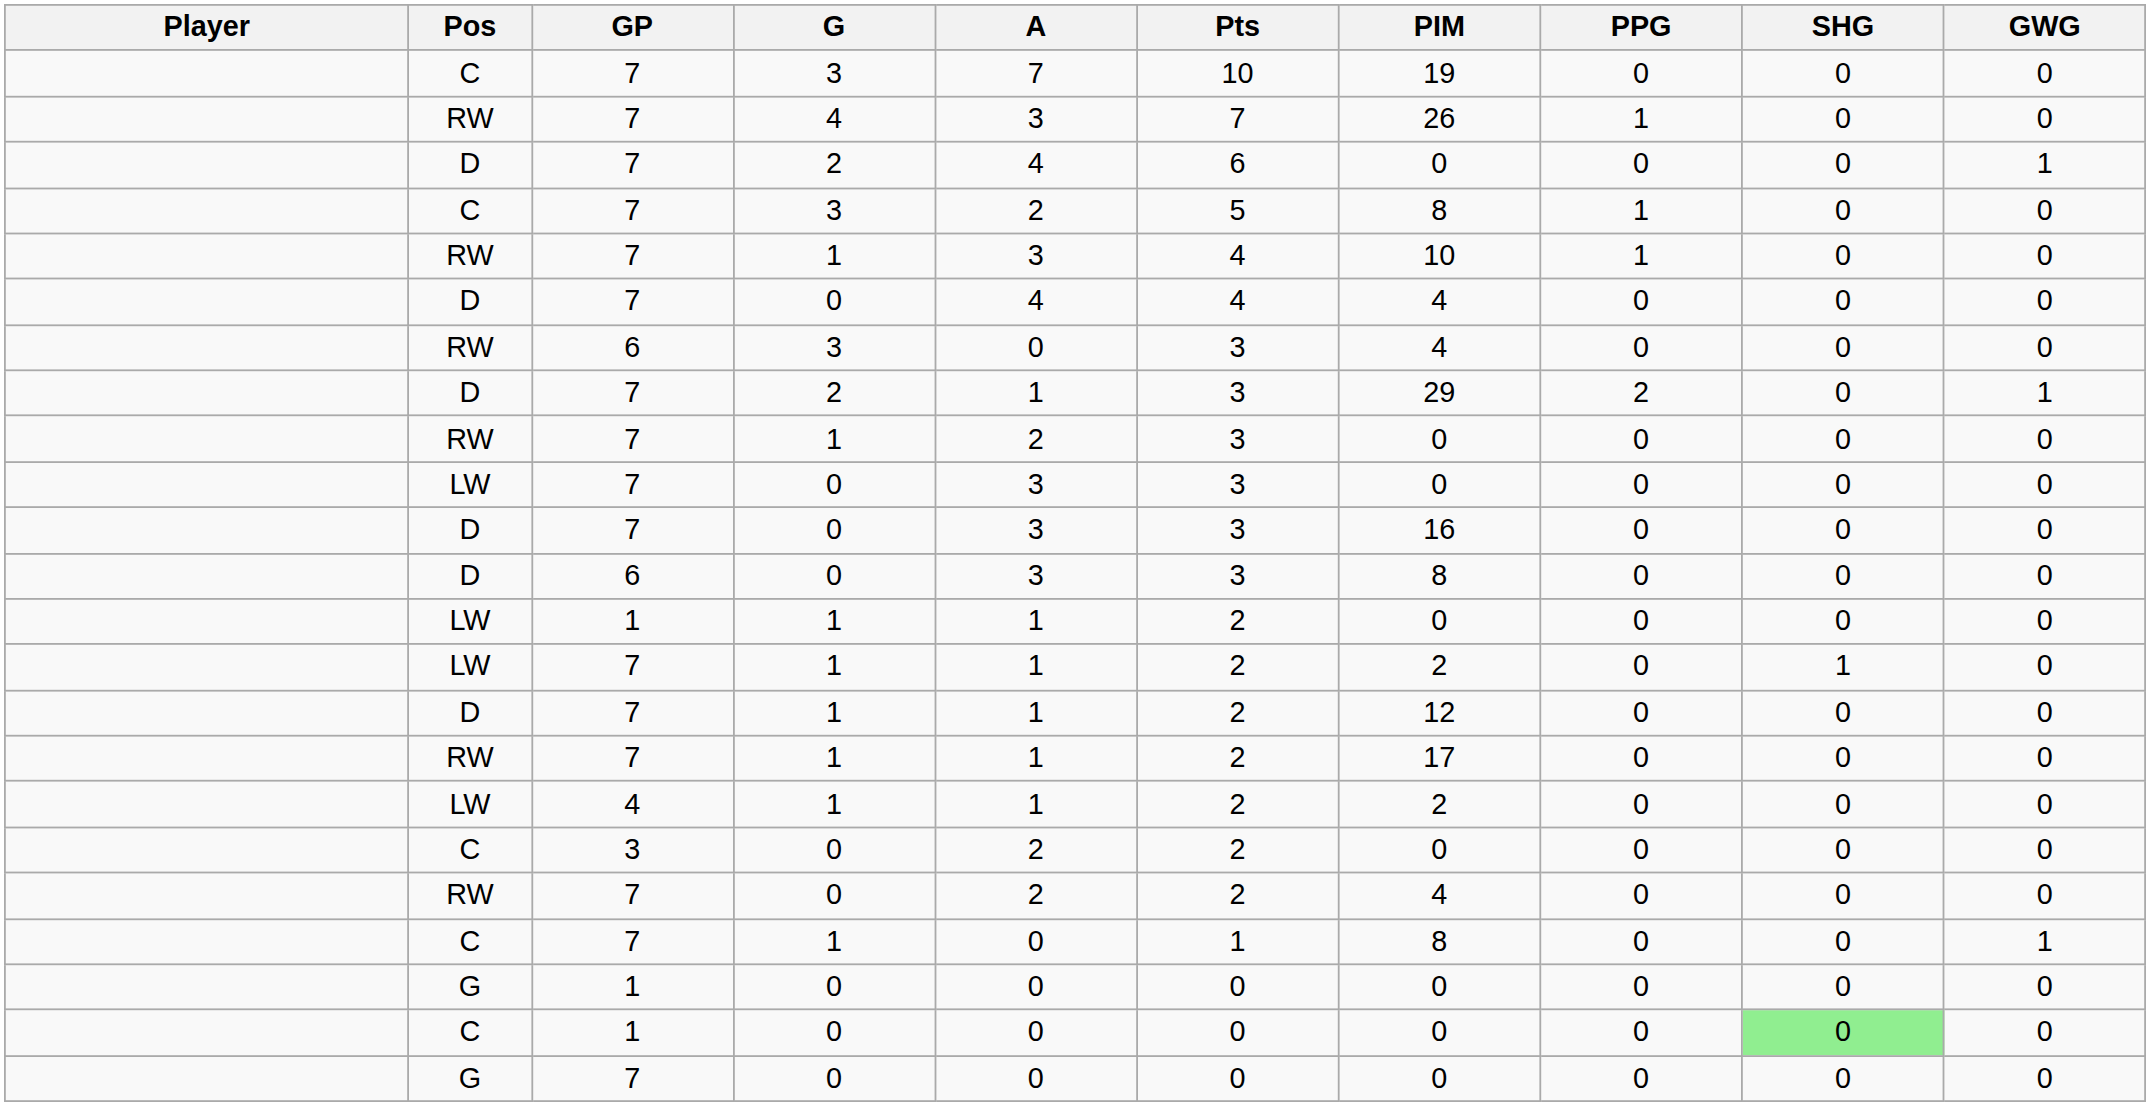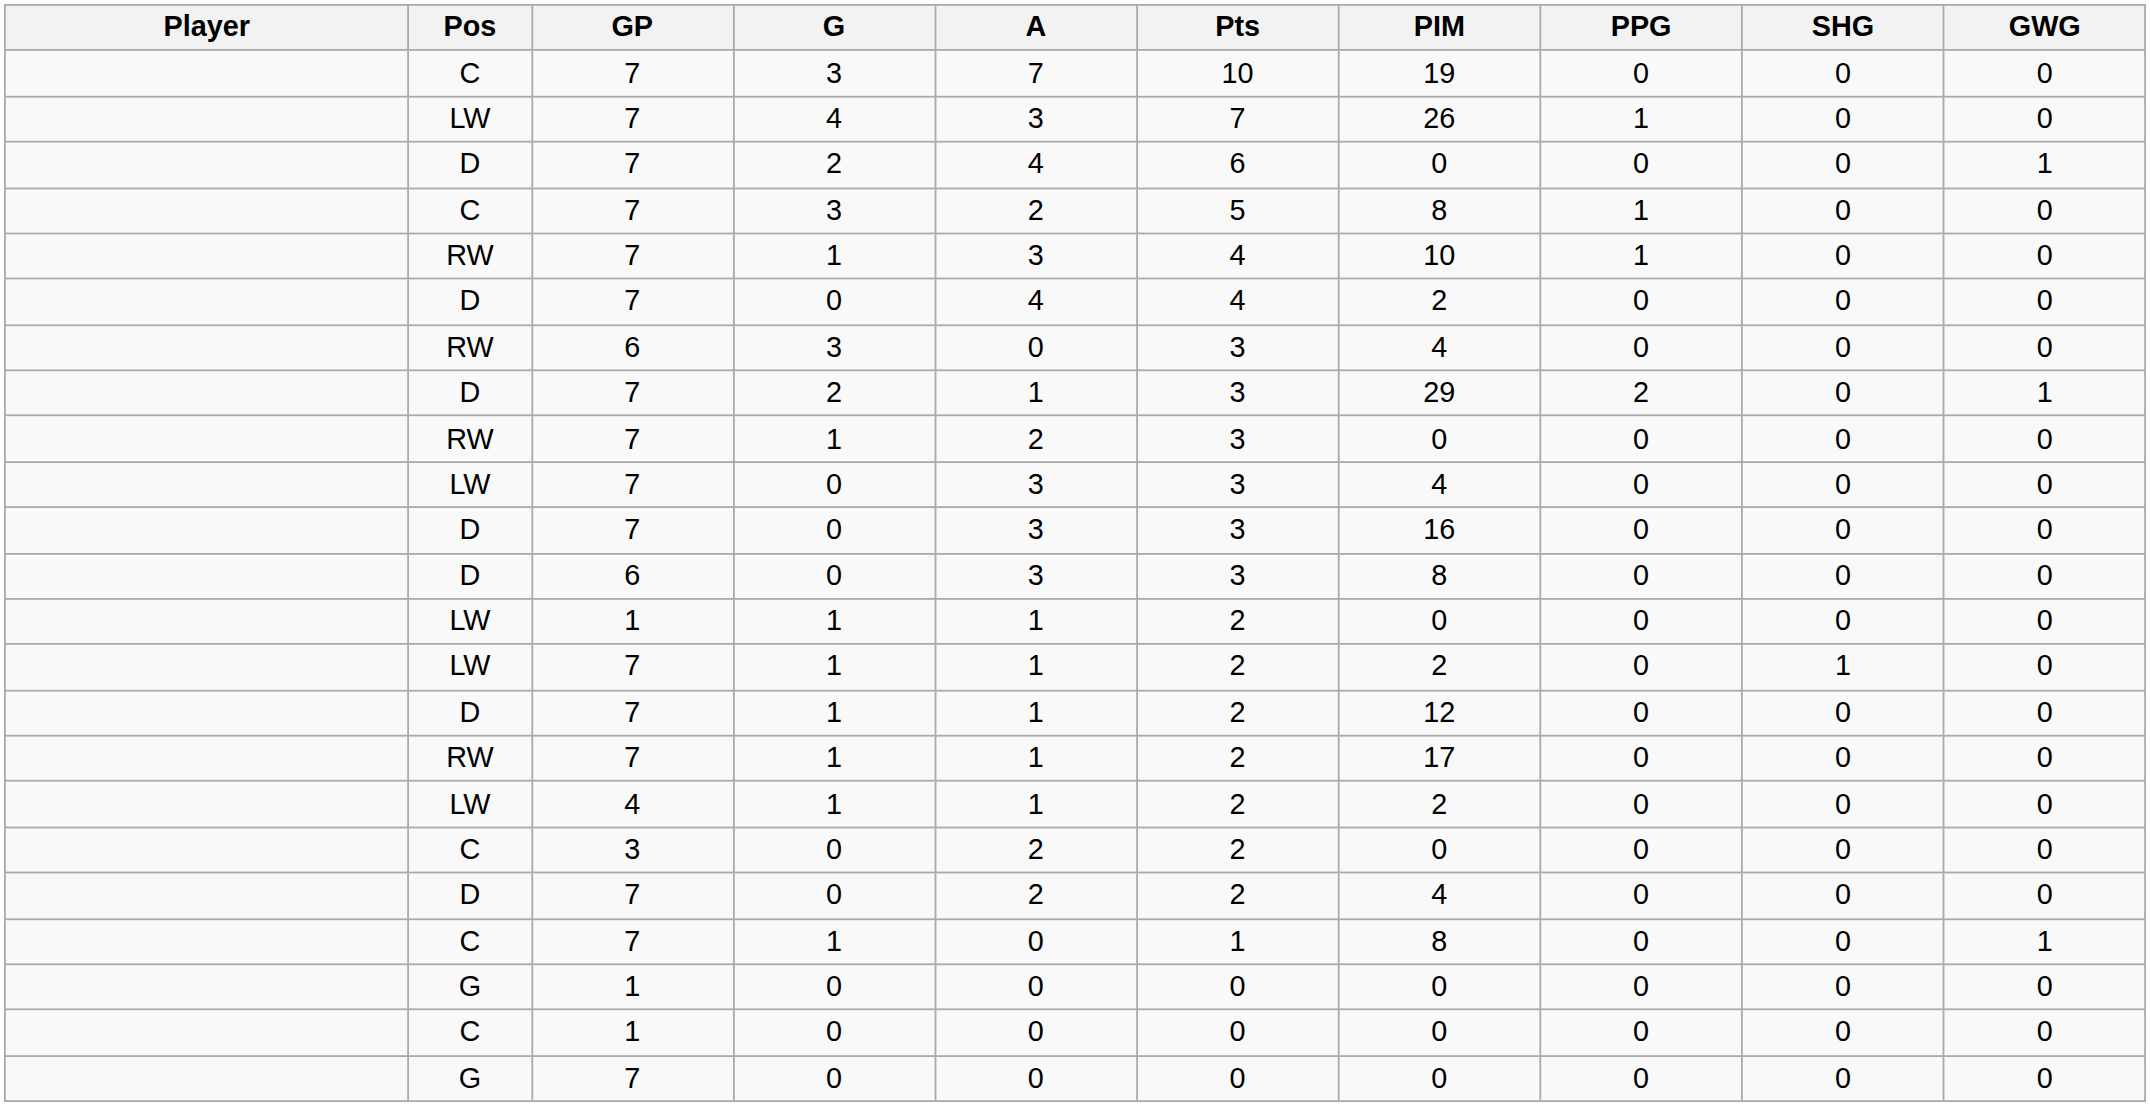(470, 118) RW -> (470, 118) LW
(1439, 301) 4 -> (1439, 301) 2
(1439, 484) 0 -> (1439, 484) 4
(470, 895) RW -> (470, 895) D
(1843, 1032) lightgreen background -> (1843, 1032) no background
